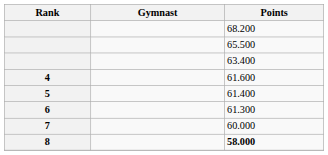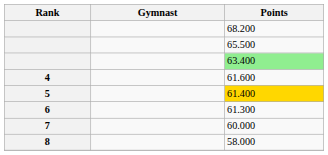(241, 61) no background -> (241, 61) lightgreen background
(241, 93) no background -> (241, 93) gold background
(241, 142) bold -> (241, 142) normal
